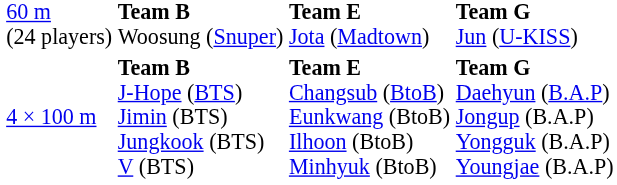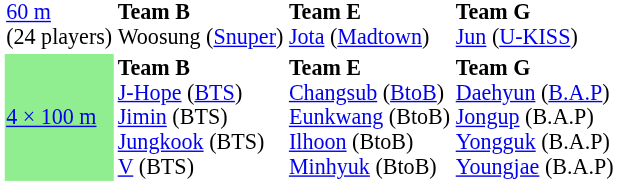(51, 117) no background -> (51, 117) lightgreen background
